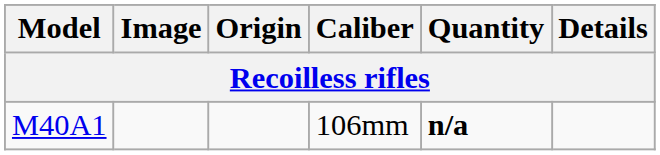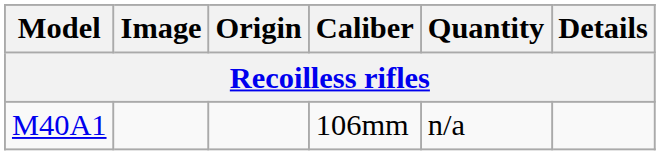(448, 125) bold -> (446, 125) normal
